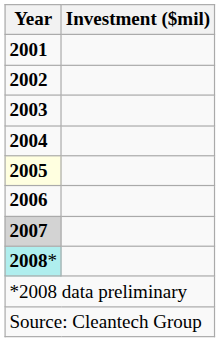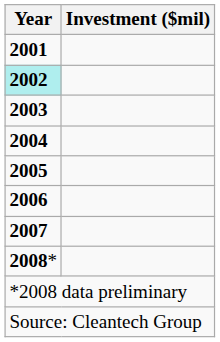(28, 80) no background -> (28, 80) paleturquoise background
(28, 170) lightyellow background -> (28, 170) no background
(28, 231) lightgrey background -> (28, 231) no background
(33, 261) paleturquoise background -> (33, 261) no background
